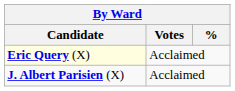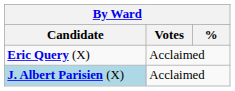(49, 55) lightyellow background -> (49, 55) no background
(66, 75) no background -> (66, 75) lightblue background
